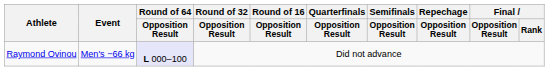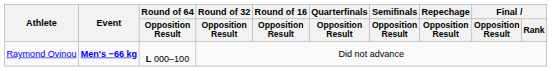(108, 54) normal -> (109, 54) bold
(165, 59) lavender background -> (168, 59) no background
